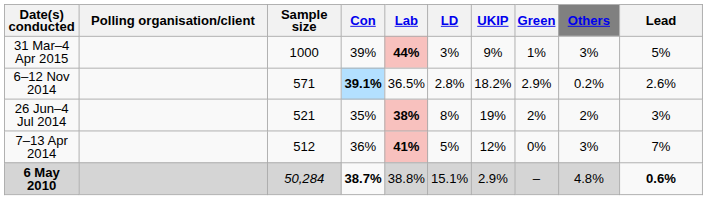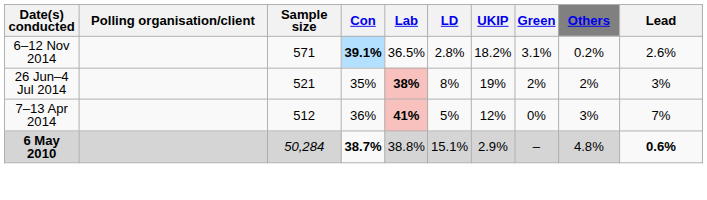- row: (42, 52)
(537, 84) 2.9% -> (537, 52) 3.1%
